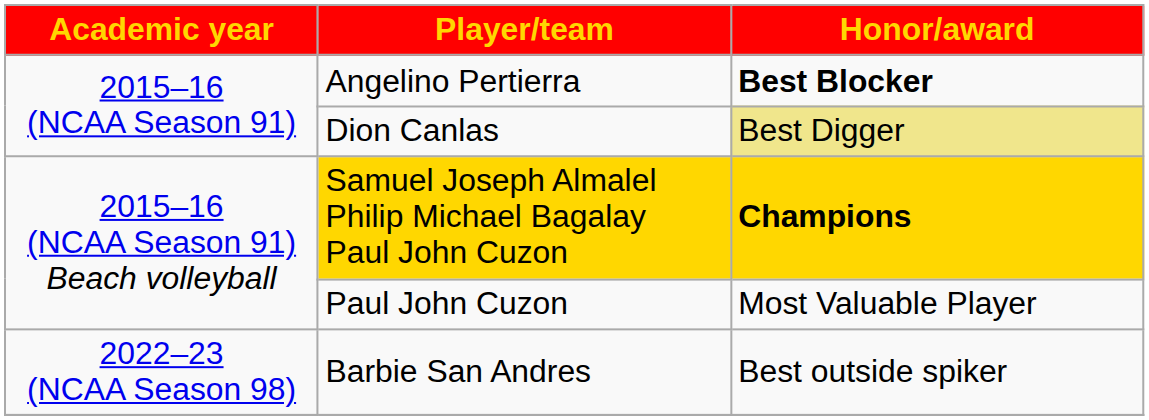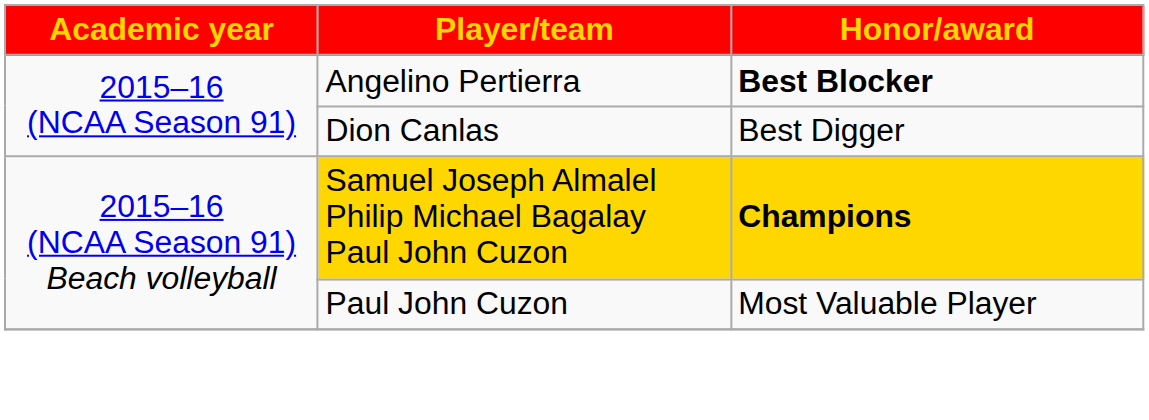(821, 130) khaki background -> (821, 130) no background
- row: (458, 371)
